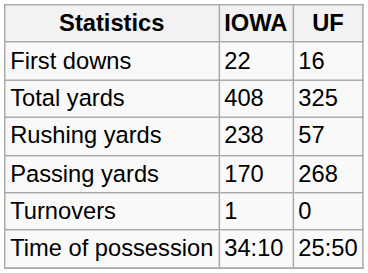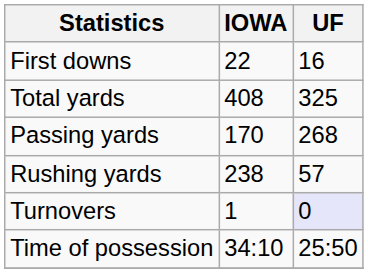rows swapped: (86, 135) <-> (85, 173)
(305, 211) no background -> (305, 211) lavender background
